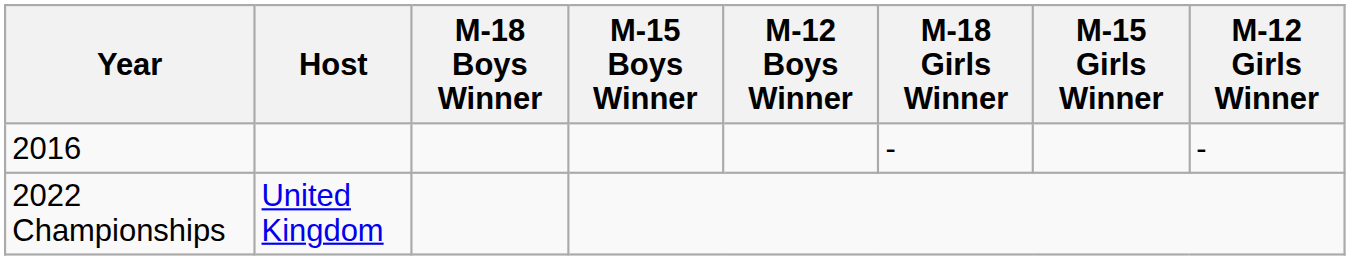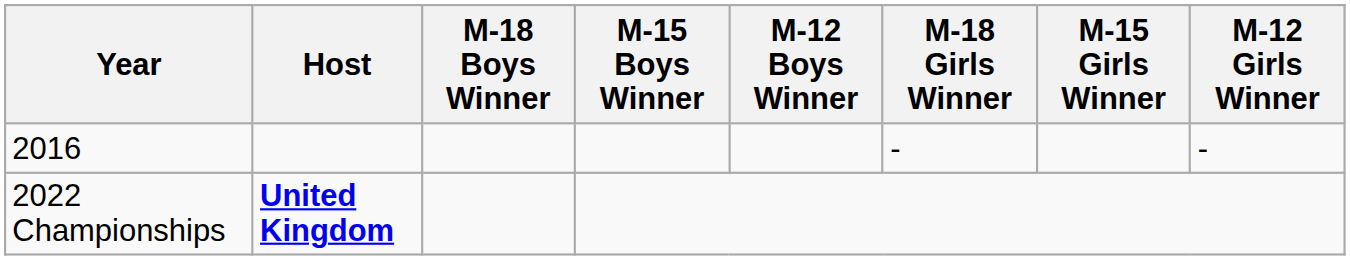(323, 214) normal -> (327, 214) bold
